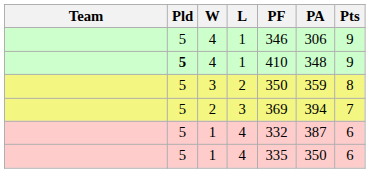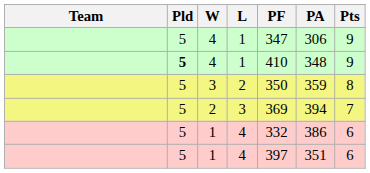(276, 39) 346 -> (276, 39) 347
(315, 132) 387 -> (315, 132) 386
(276, 156) 335 -> (276, 156) 397
(315, 156) 350 -> (315, 156) 351
